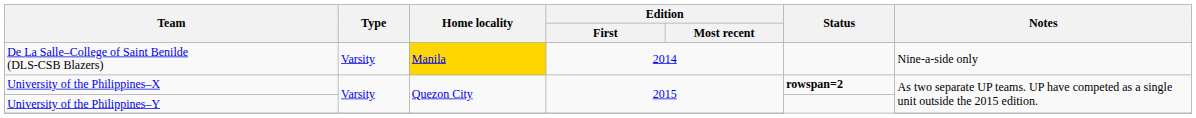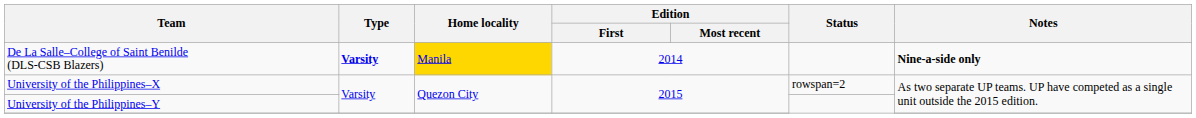(358, 58) normal -> (360, 58) bold
(938, 58) normal -> (939, 58) bold
(815, 84) bold -> (819, 84) normal
